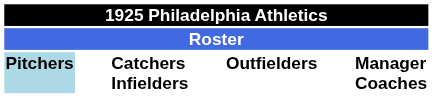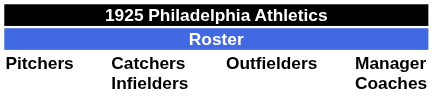(40, 63) lightblue background -> (40, 63) no background
